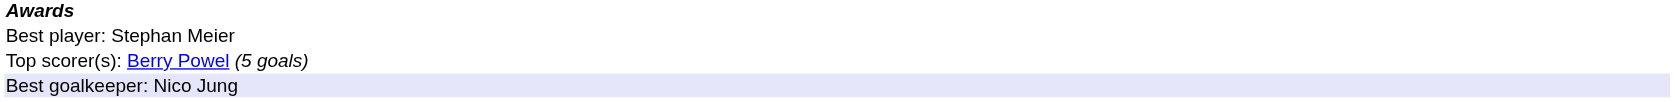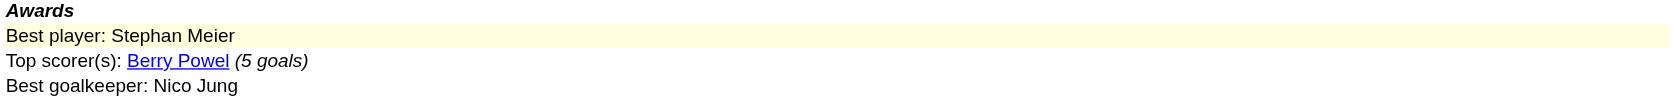(120, 35) no background -> (120, 35) lightyellow background
(122, 85) lavender background -> (122, 85) no background
